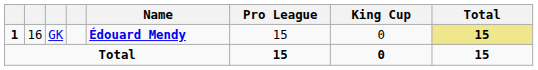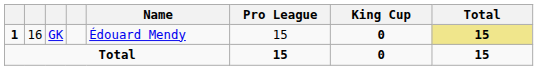(138, 35) bold -> (138, 35) normal
(381, 35) normal -> (381, 35) bold
